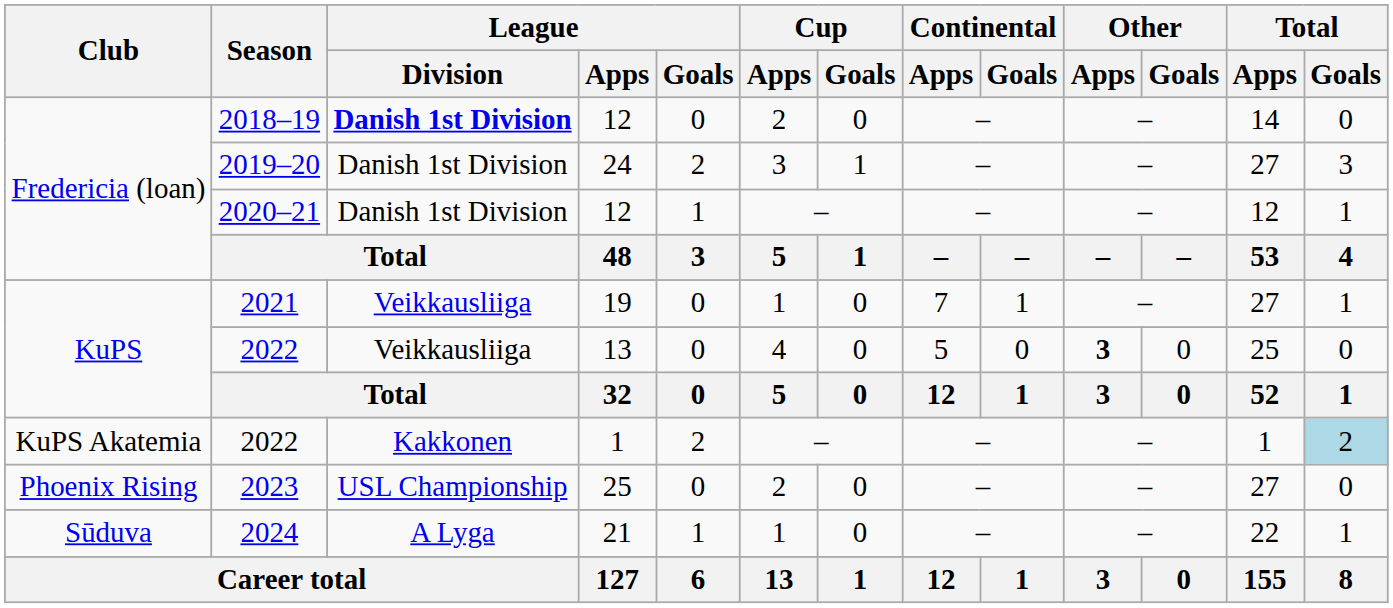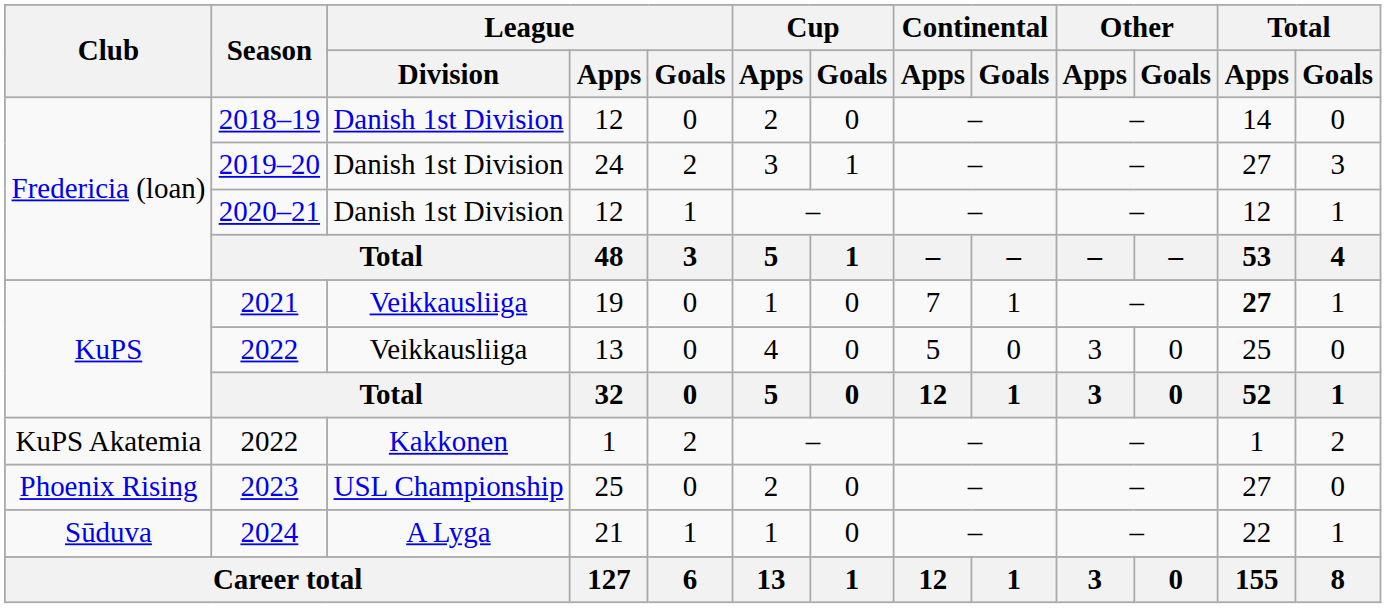(453, 119) bold -> (448, 119) normal
(1265, 303) normal -> (1257, 303) bold
(1103, 348) bold -> (1095, 348) normal
(1346, 440) lightblue background -> (1338, 440) no background
